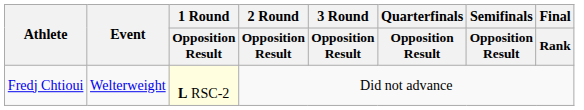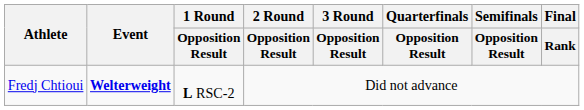(128, 85) normal -> (130, 85) bold
(204, 94) lightyellow background -> (209, 94) no background
